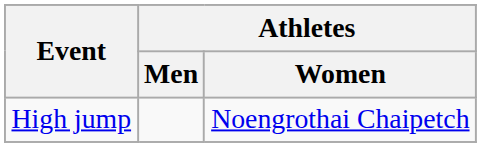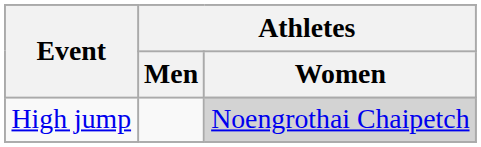(340, 119) no background -> (340, 119) lightgrey background
